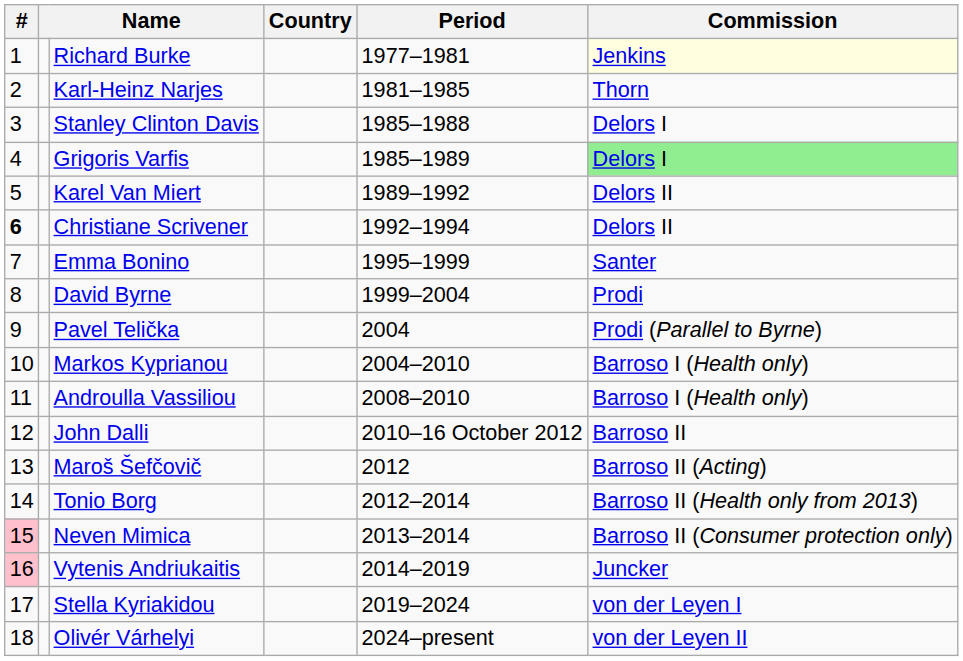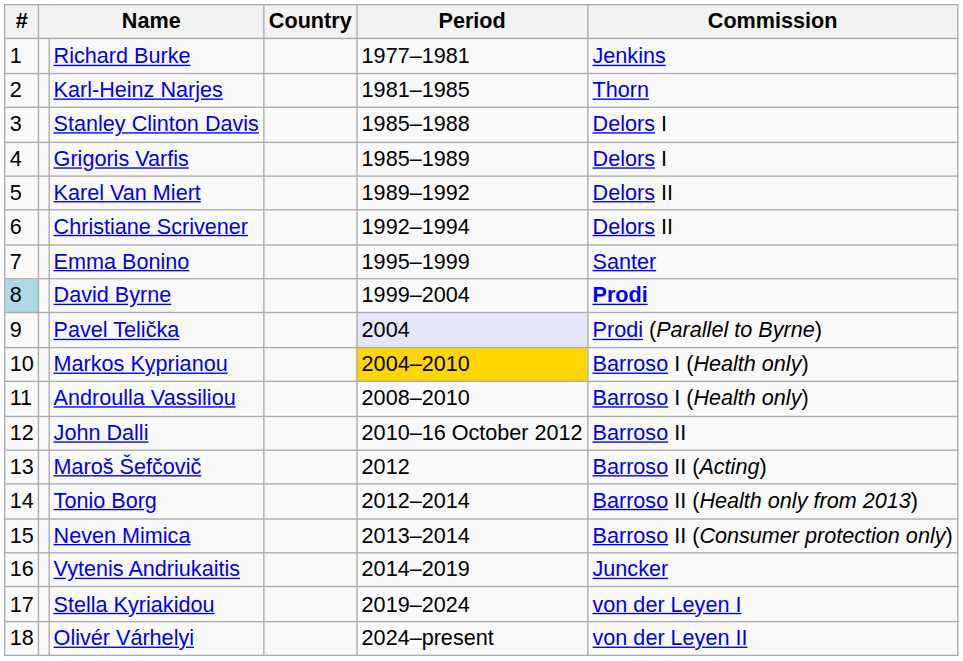(629, 55) lightyellow background -> (629, 55) no background
(630, 158) lightgreen background -> (630, 158) no background
(16, 227) bold -> (16, 227) normal
(16, 295) no background -> (16, 295) lightblue background
(618, 295) normal -> (620, 295) bold
(386, 329) no background -> (386, 329) lavender background
(416, 364) no background -> (416, 364) gold background
(22, 535) pink background -> (22, 535) no background
(22, 569) pink background -> (22, 569) no background
